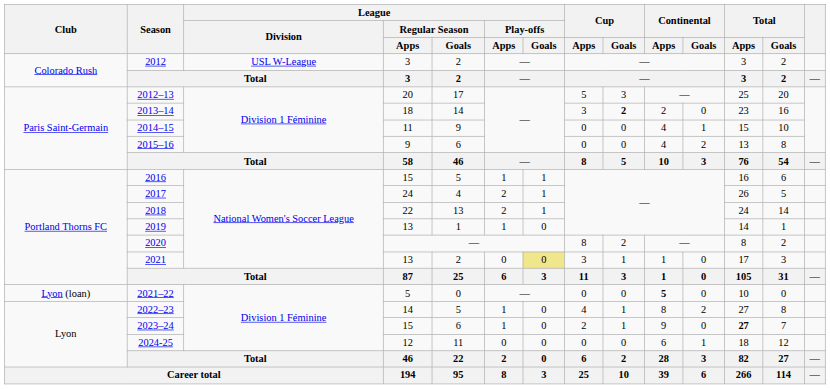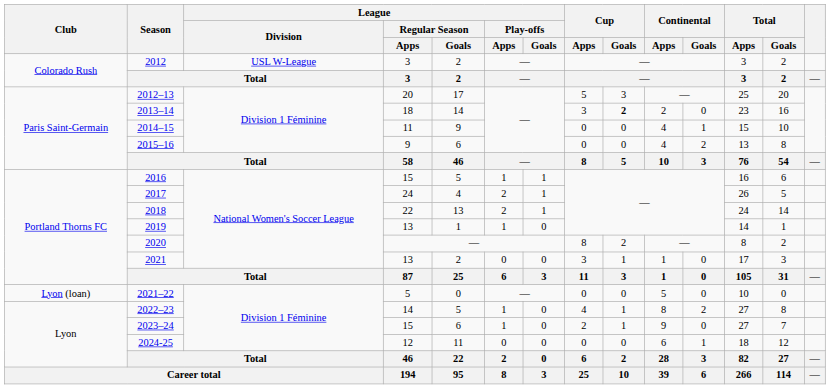(544, 260) khaki background -> (544, 260) no background
(664, 293) bold -> (664, 293) normal
(744, 326) bold -> (744, 326) normal
